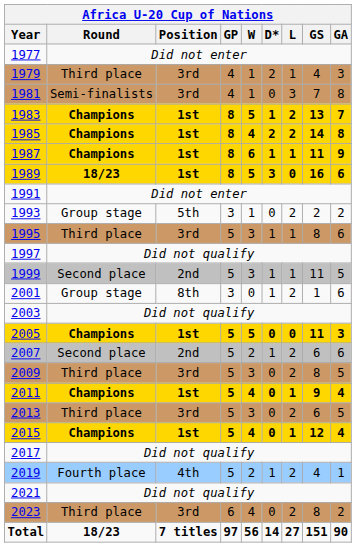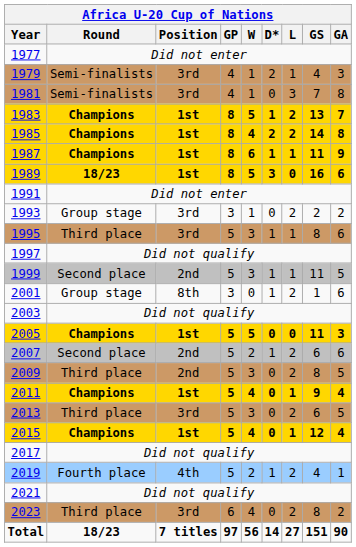(101, 74) Third place -> (101, 74) Semi-finalists
(188, 214) 5th -> (188, 214) 3rd
(188, 373) 3rd -> (188, 373) 2nd
